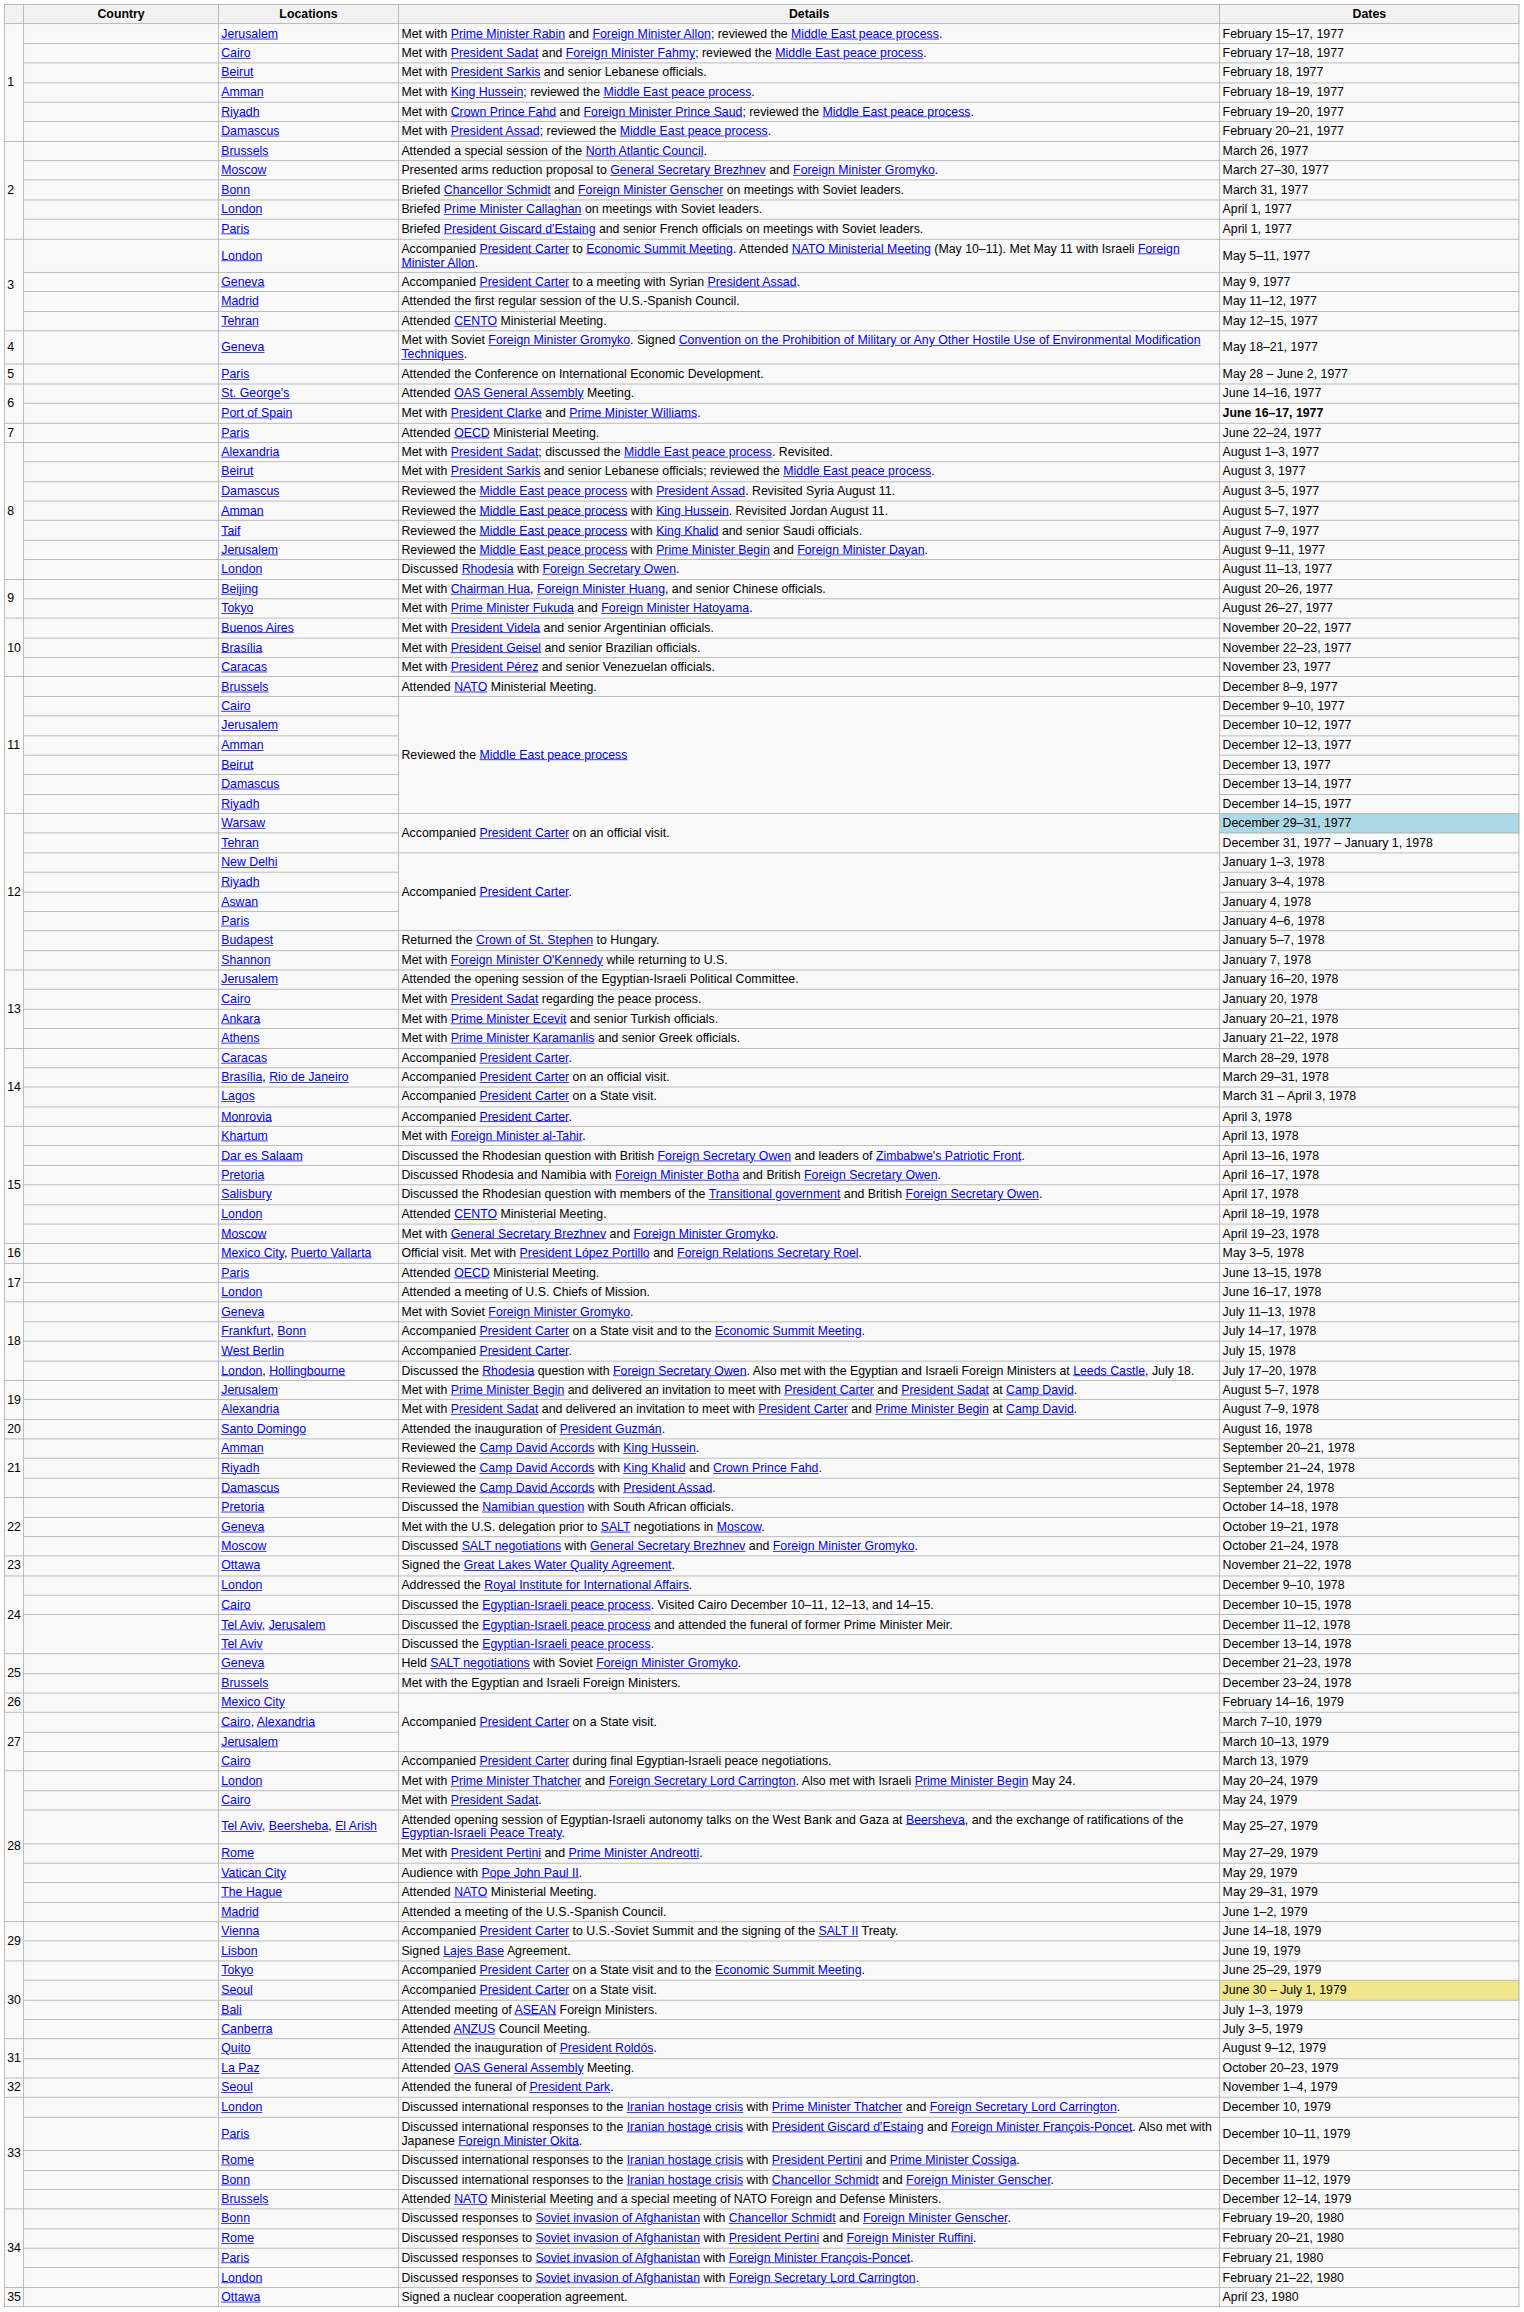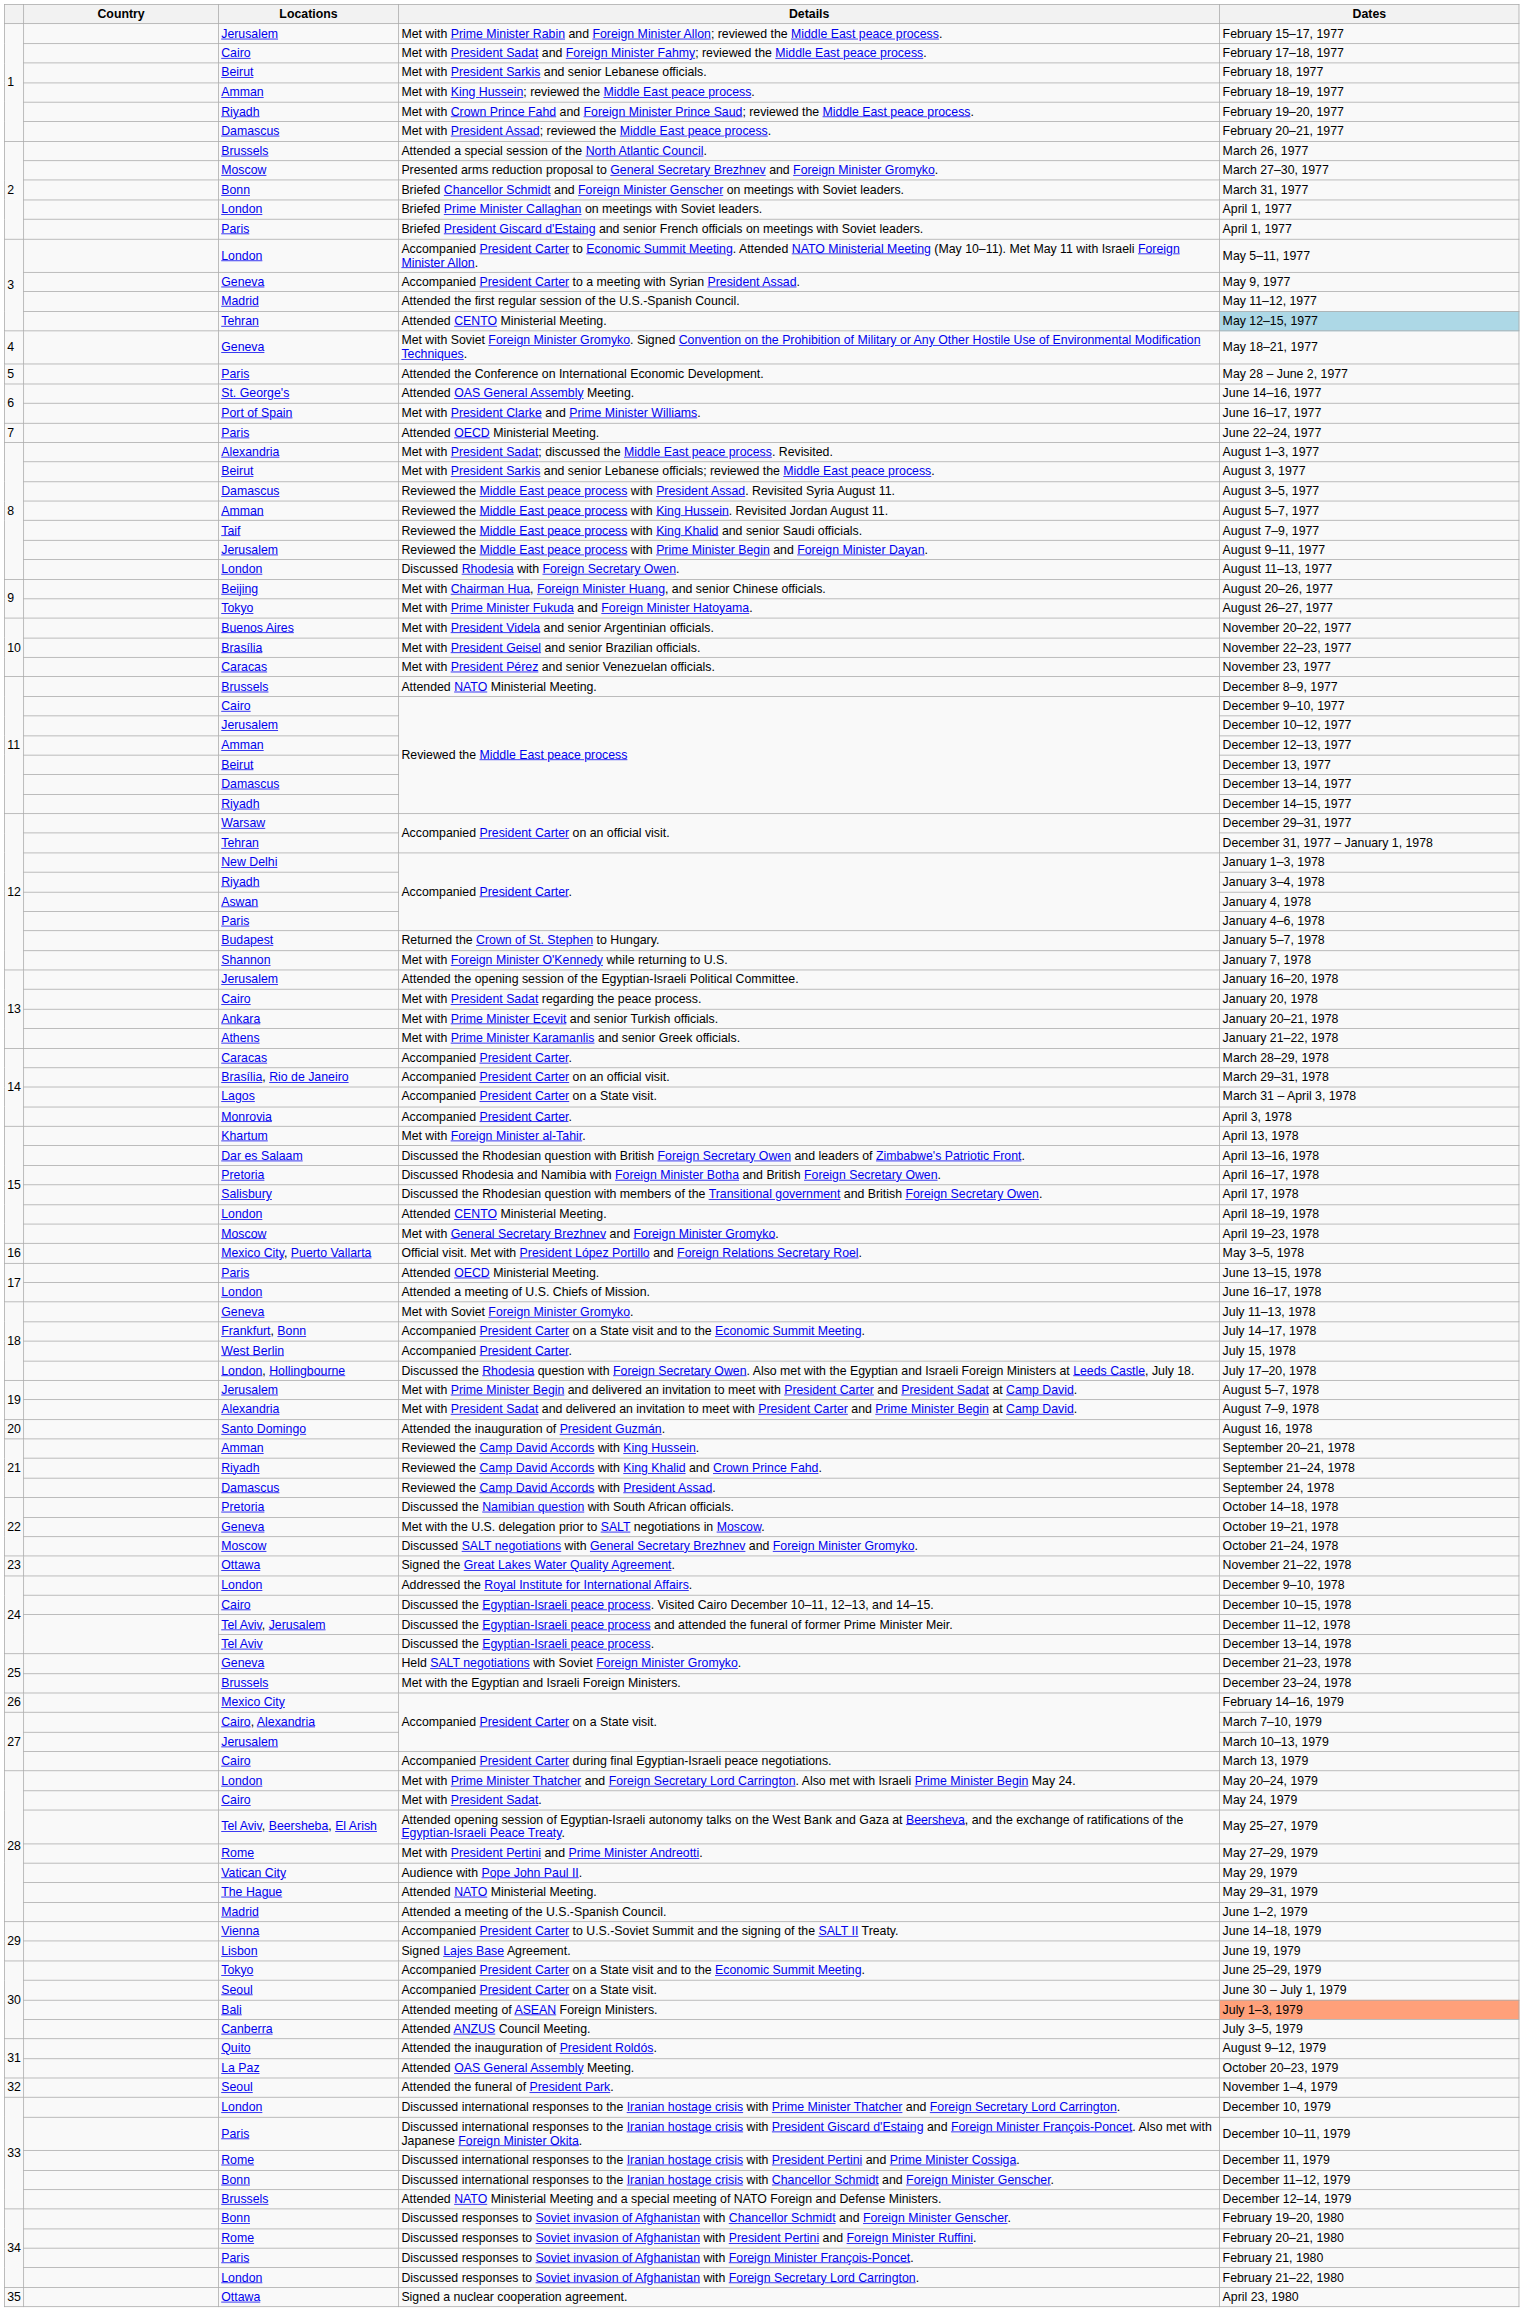(1270, 321) no background -> (1270, 321) lightblue background
(1273, 413) bold -> (1272, 413) normal
(1287, 823) lightblue background -> (1287, 823) no background
(1285, 1990) khaki background -> (1285, 1990) no background
(1263, 2009) no background -> (1263, 2009) lightsalmon background
